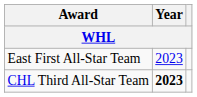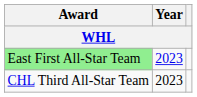(74, 59) no background -> (74, 59) lightgreen background
(169, 80) bold -> (169, 80) normal
